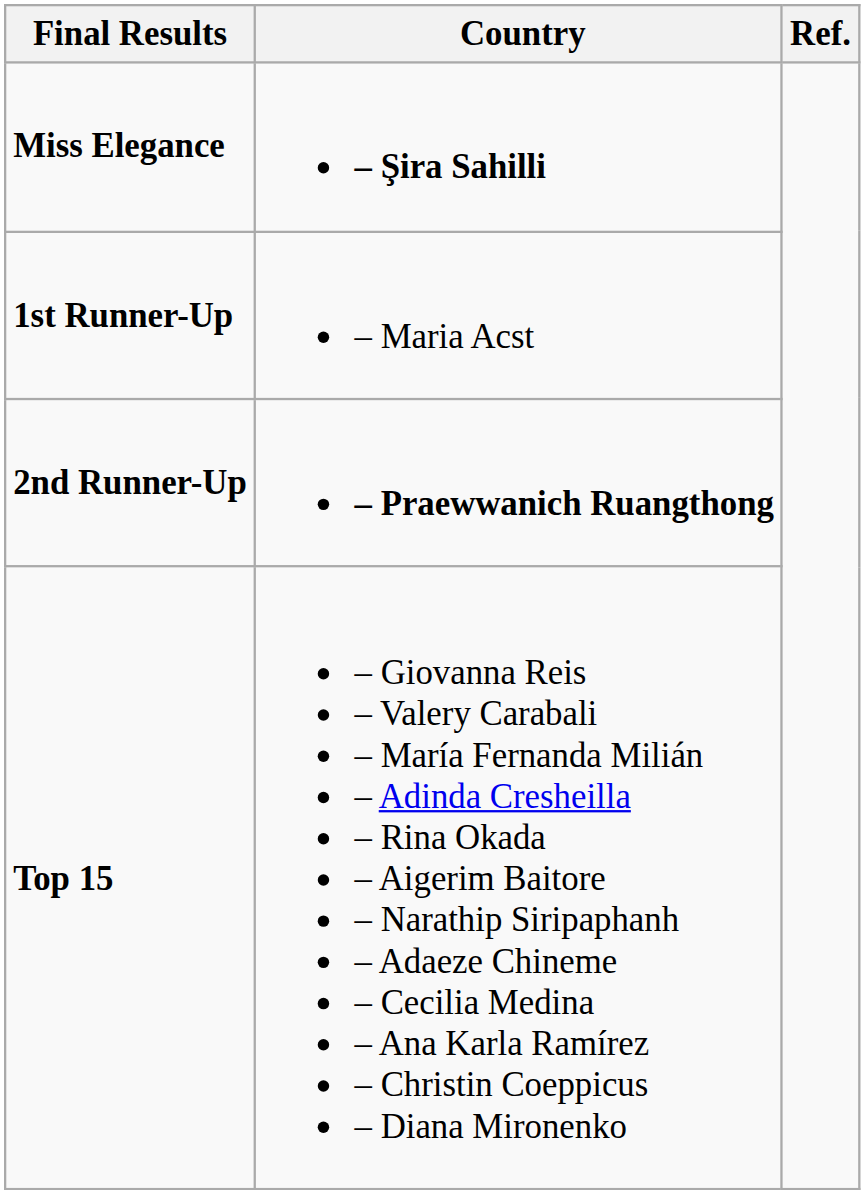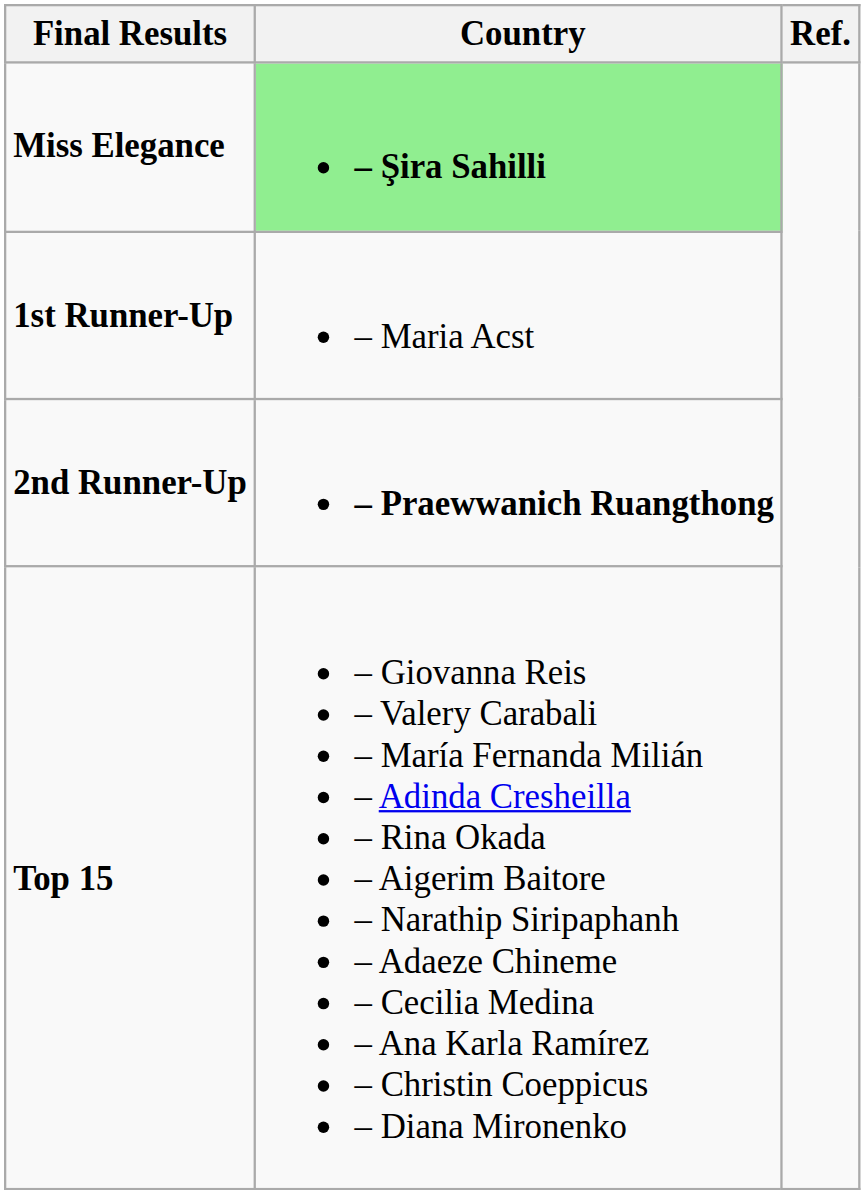(518, 167) no background -> (518, 167) lightgreen background
